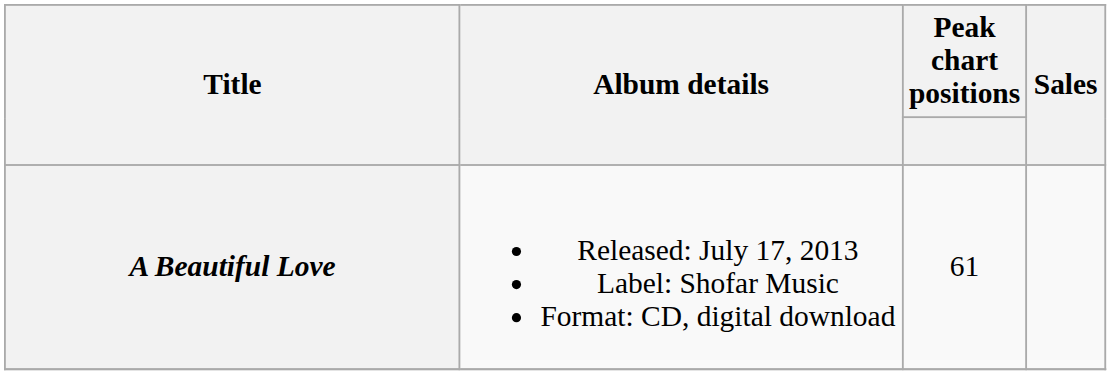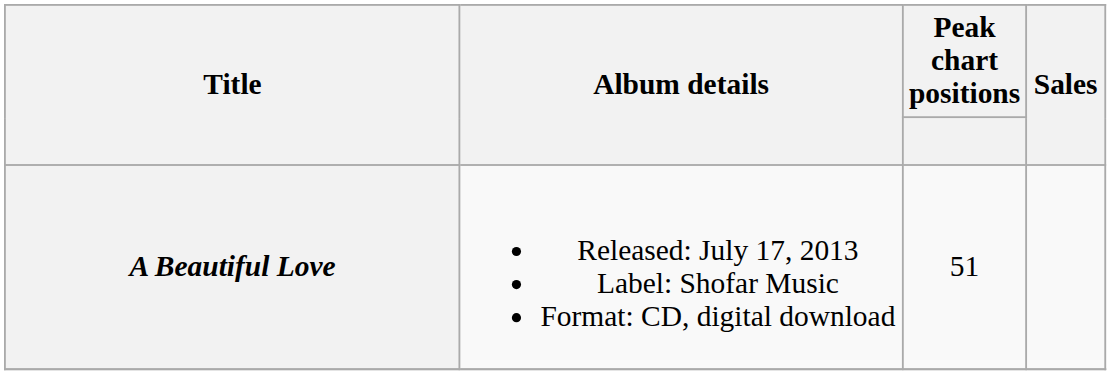(965, 266) 61 -> (965, 266) 51
